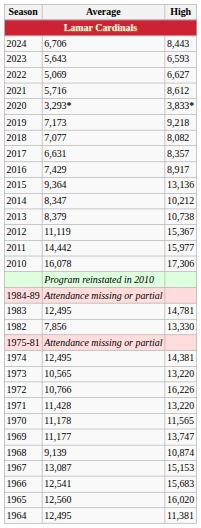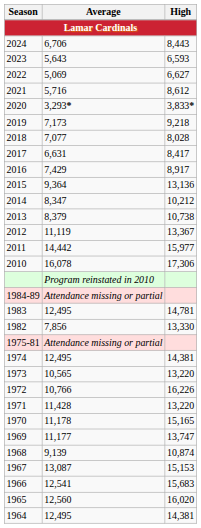(178, 138) 8,082 -> (178, 138) 8,028
(178, 153) 8,357 -> (178, 153) 8,417
(181, 232) 15,367 -> (181, 232) 13,367
(180, 421) 11,565 -> (181, 421) 15,165
(180, 515) 11,381 -> (181, 515) 14,381
